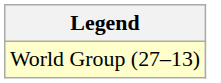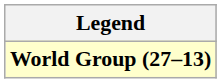(105, 59) normal -> (111, 59) bold
